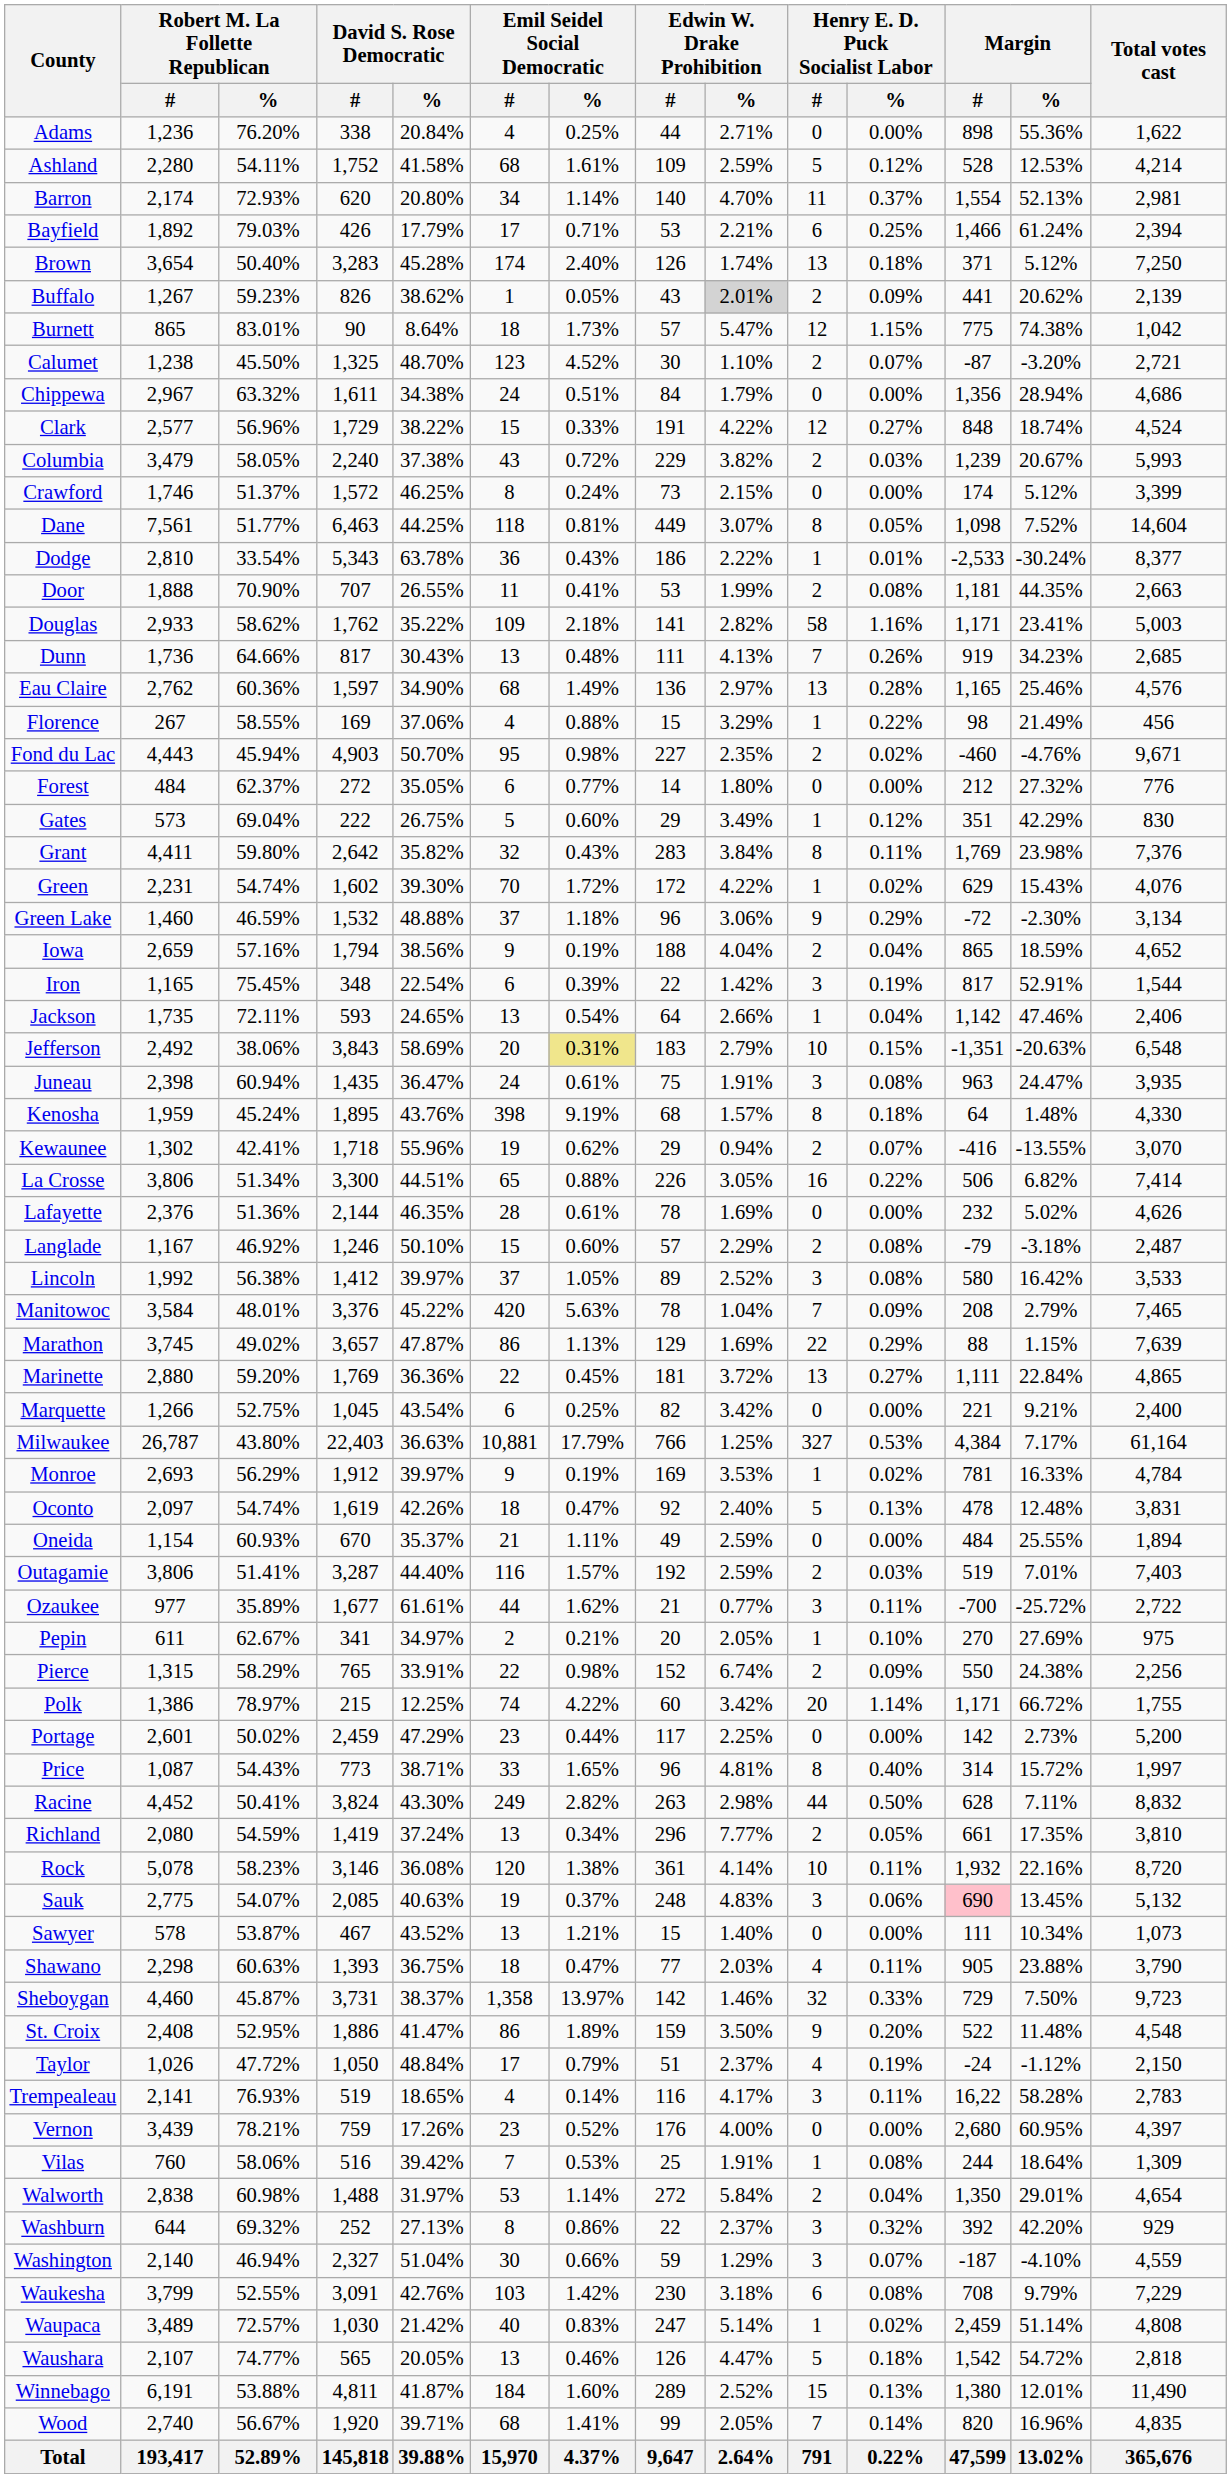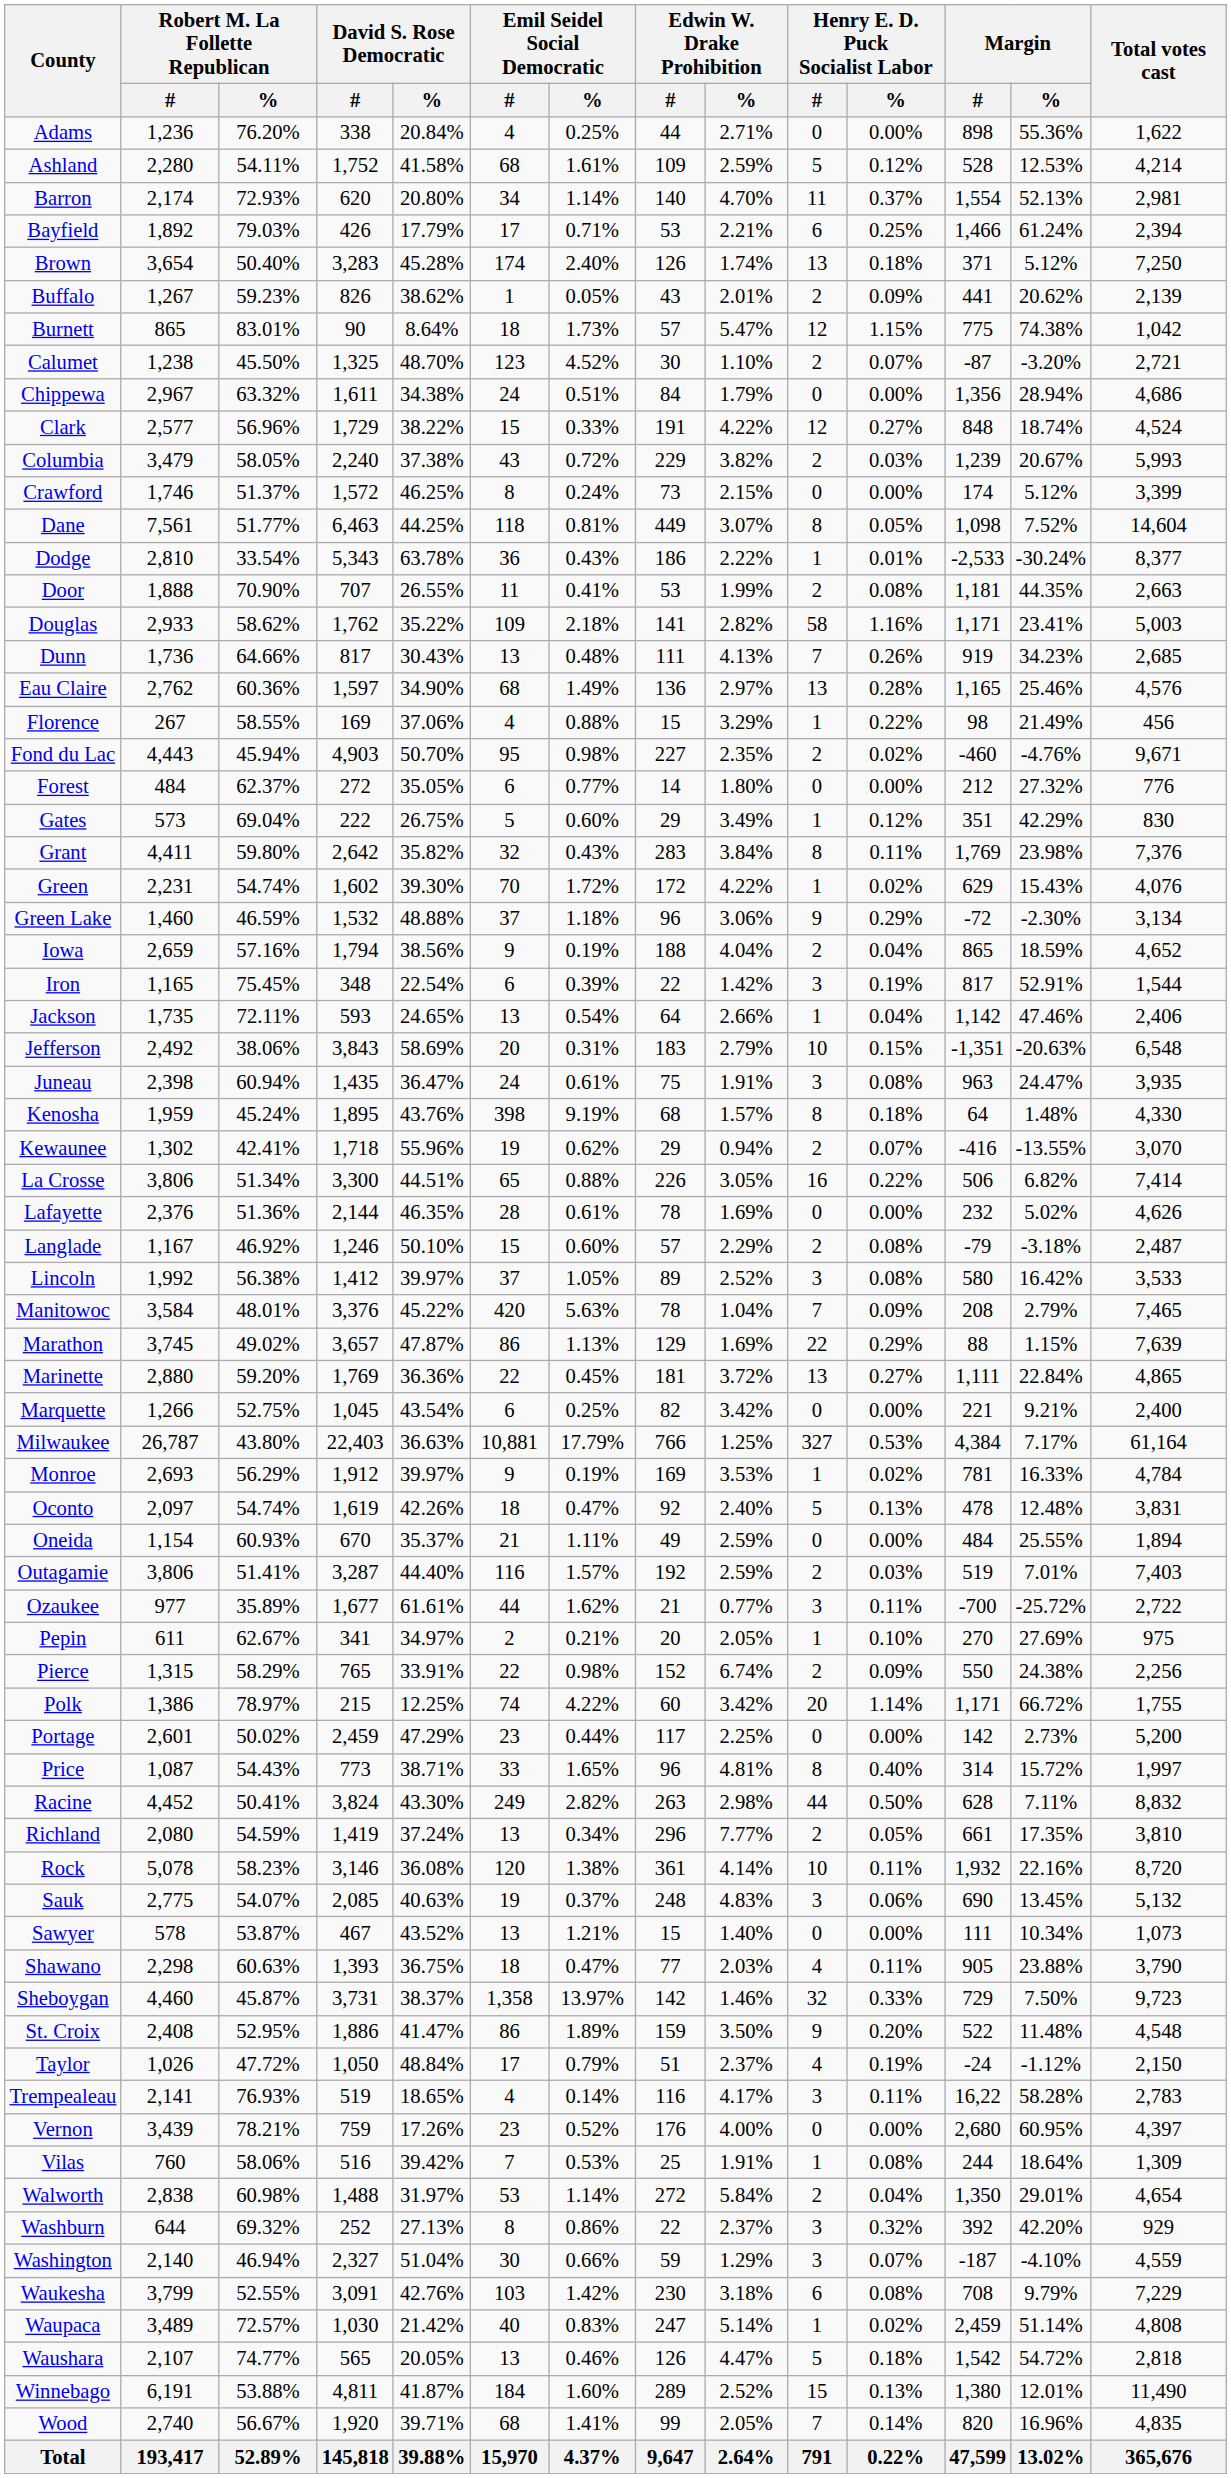(746, 296) lightgrey background -> (746, 296) no background
(592, 1049) khaki background -> (592, 1049) no background
(978, 1900) pink background -> (978, 1900) no background
